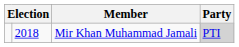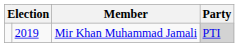(27, 33) 2018 -> (27, 33) 2019
